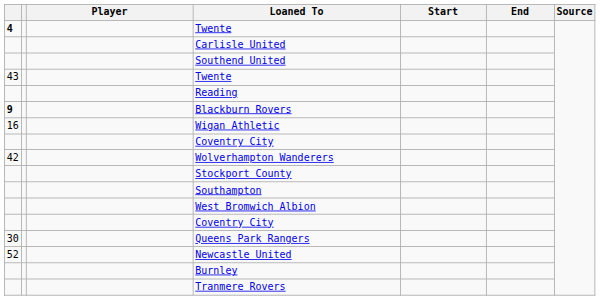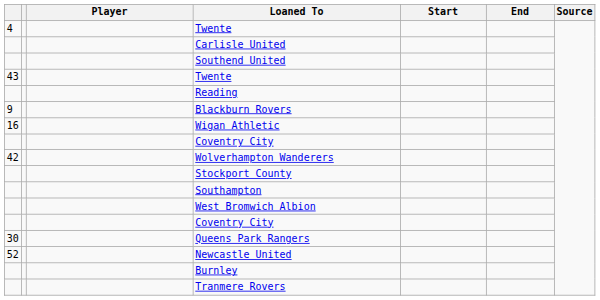(10, 29) bold -> (10, 29) normal
(10, 110) bold -> (10, 110) normal
